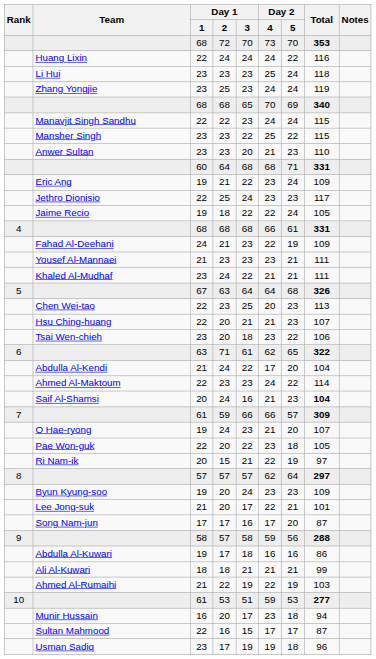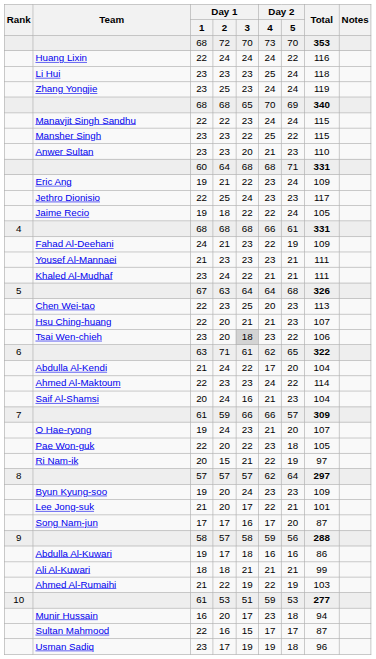(247, 337) no background -> (247, 337) lightgrey background
(322, 399) bold -> (322, 399) normal
